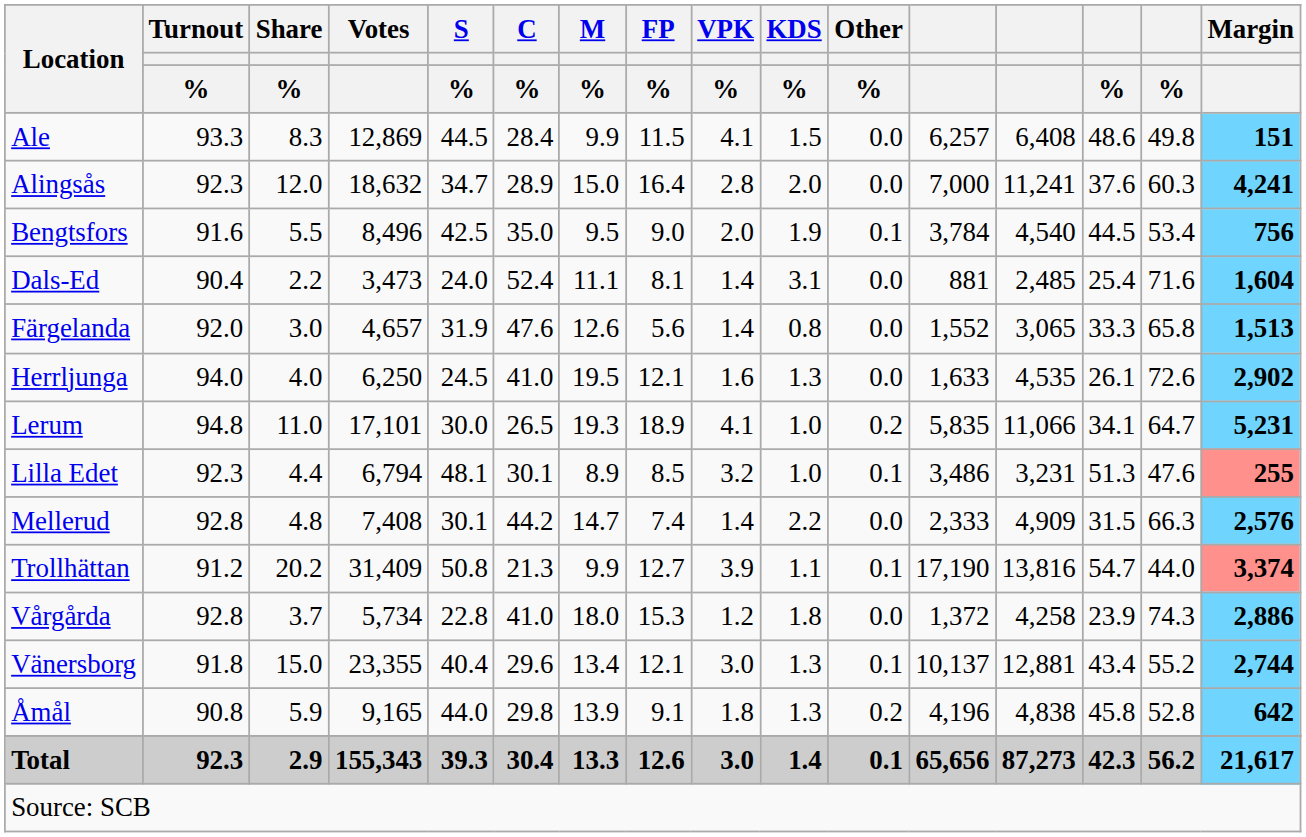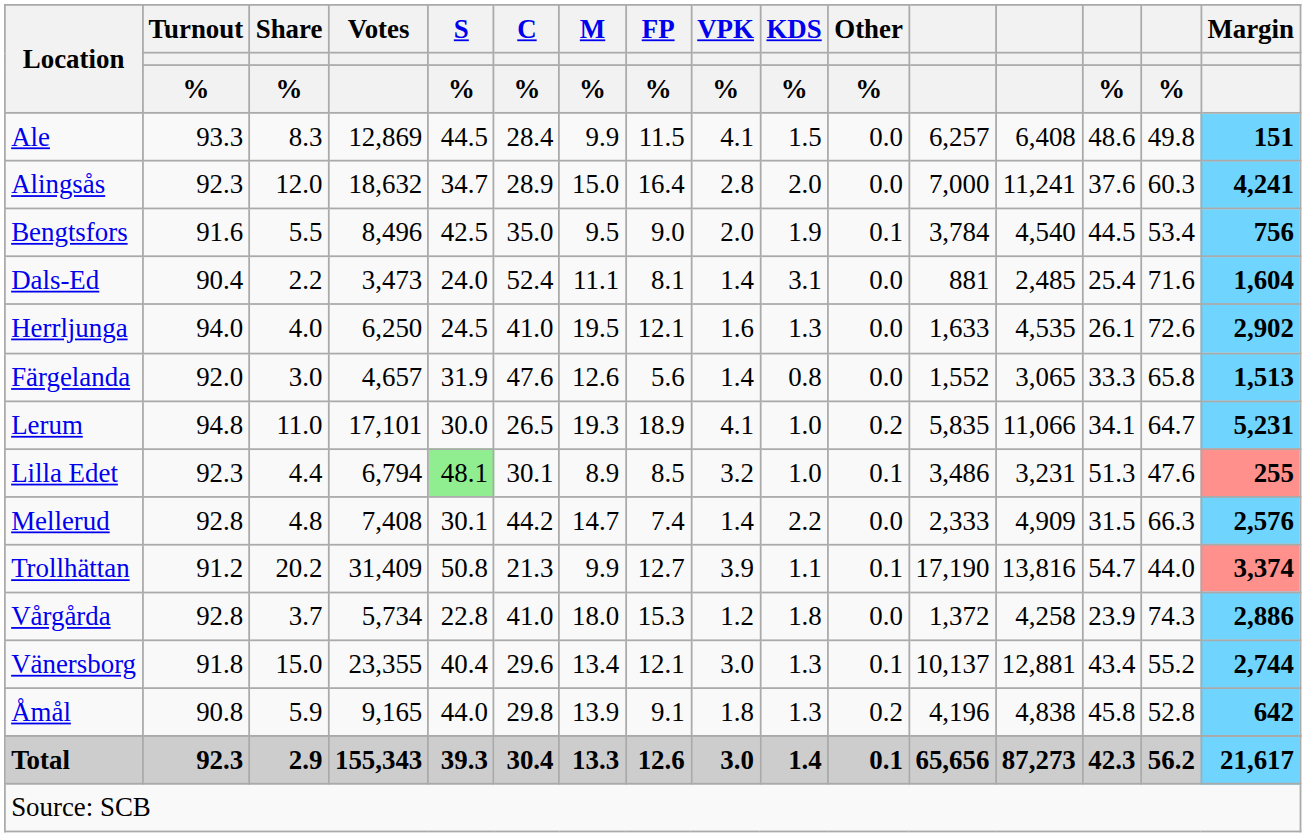rows swapped: (71, 328) <-> (69, 376)
(464, 472) no background -> (464, 472) lightgreen background
